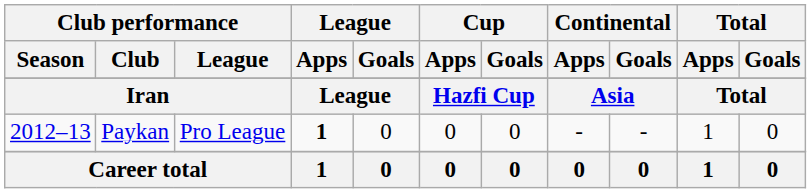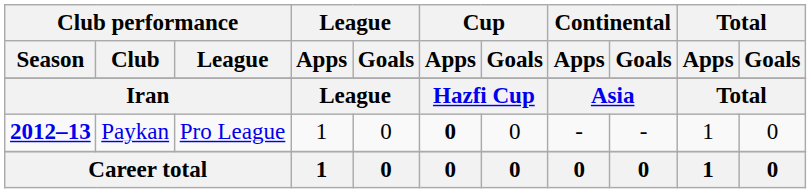(50, 132) normal -> (50, 132) bold
(322, 132) bold -> (322, 132) normal
(450, 132) normal -> (450, 132) bold
